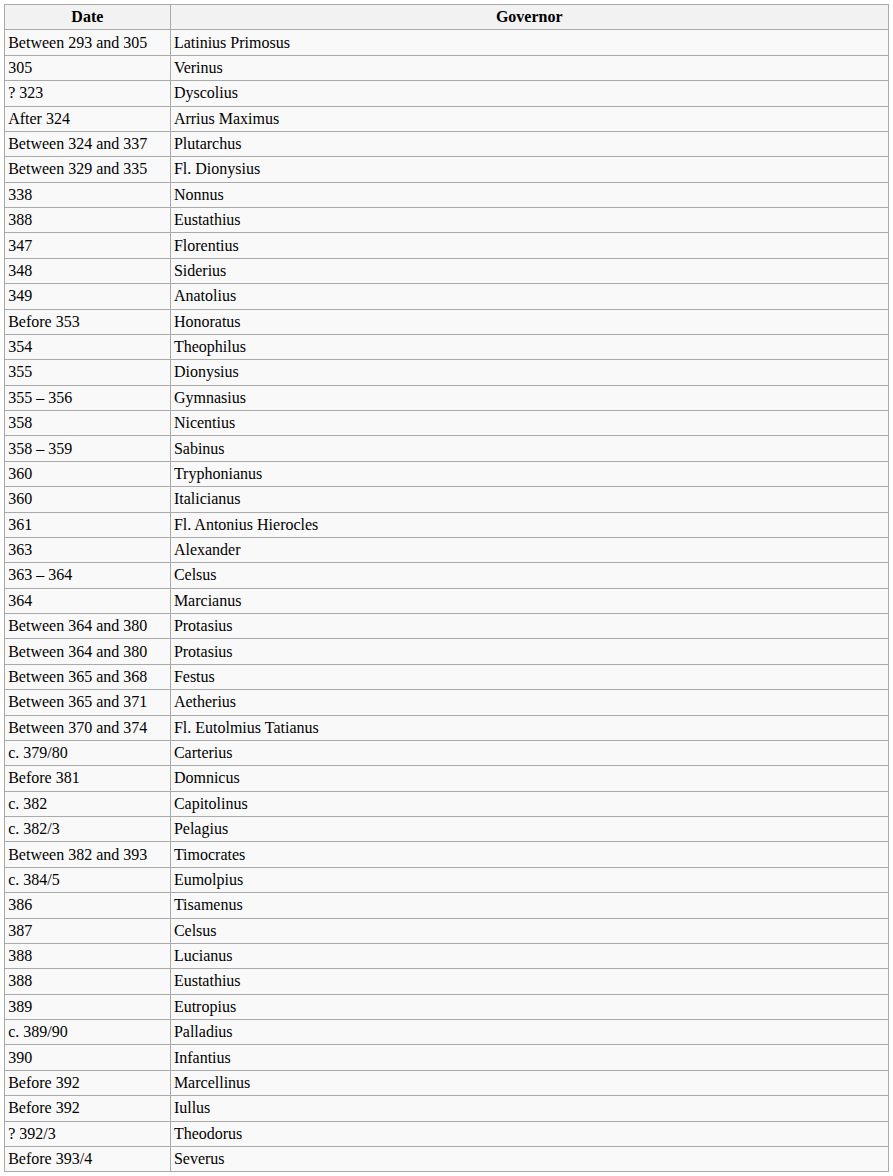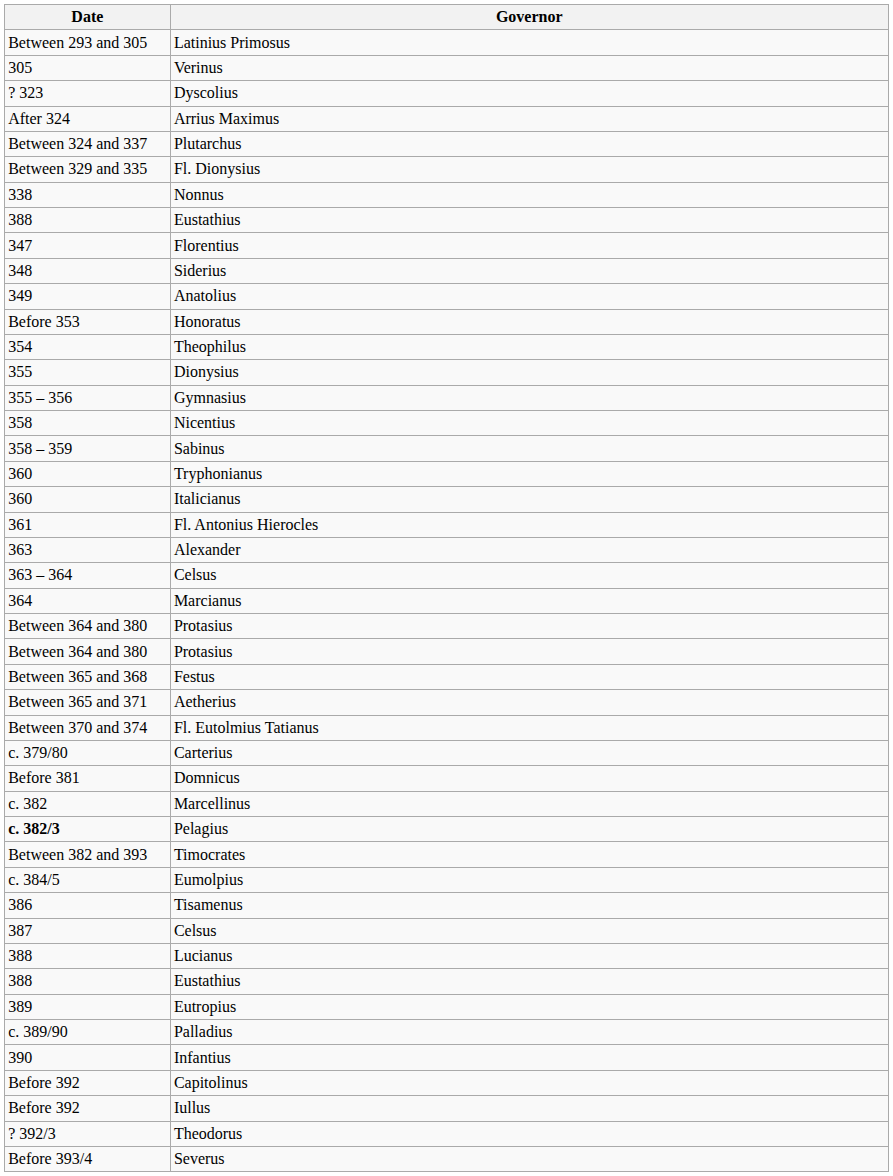(211, 803) Capitolinus -> (212, 803) Marcellinus
(34, 829) normal -> (34, 829) bold
(212, 1082) Marcellinus -> (211, 1082) Capitolinus
